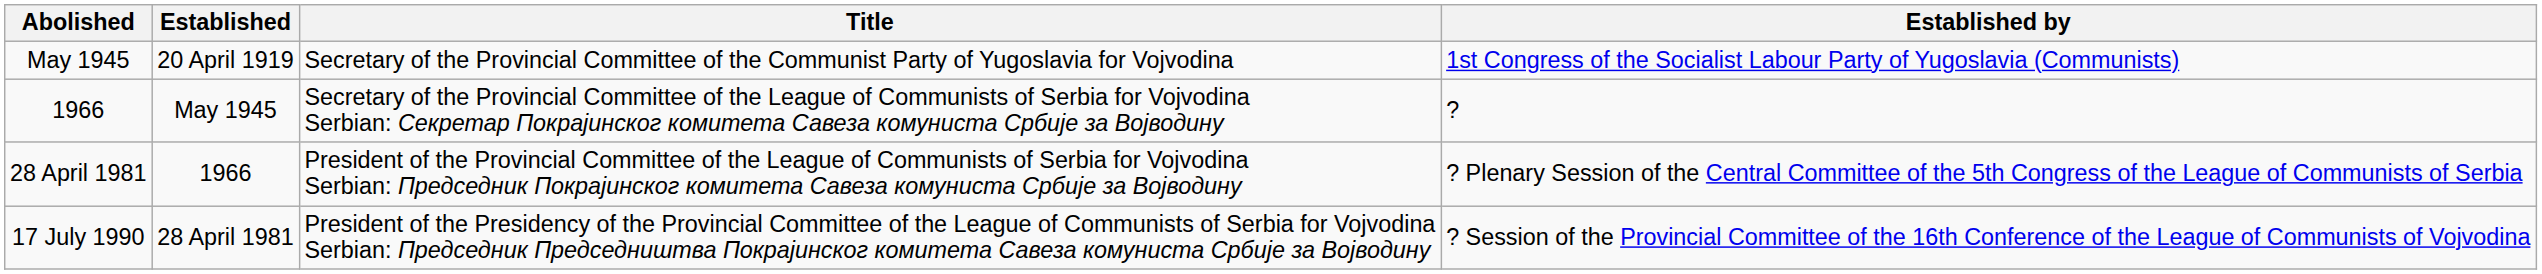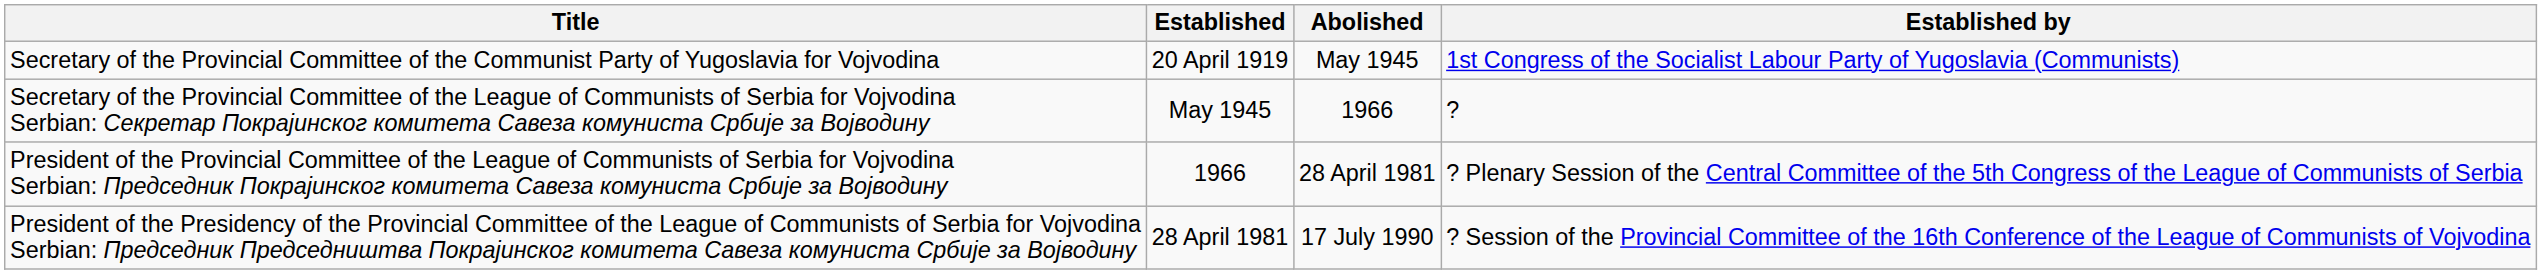columns swapped: (870, 23) <-> (78, 23)
